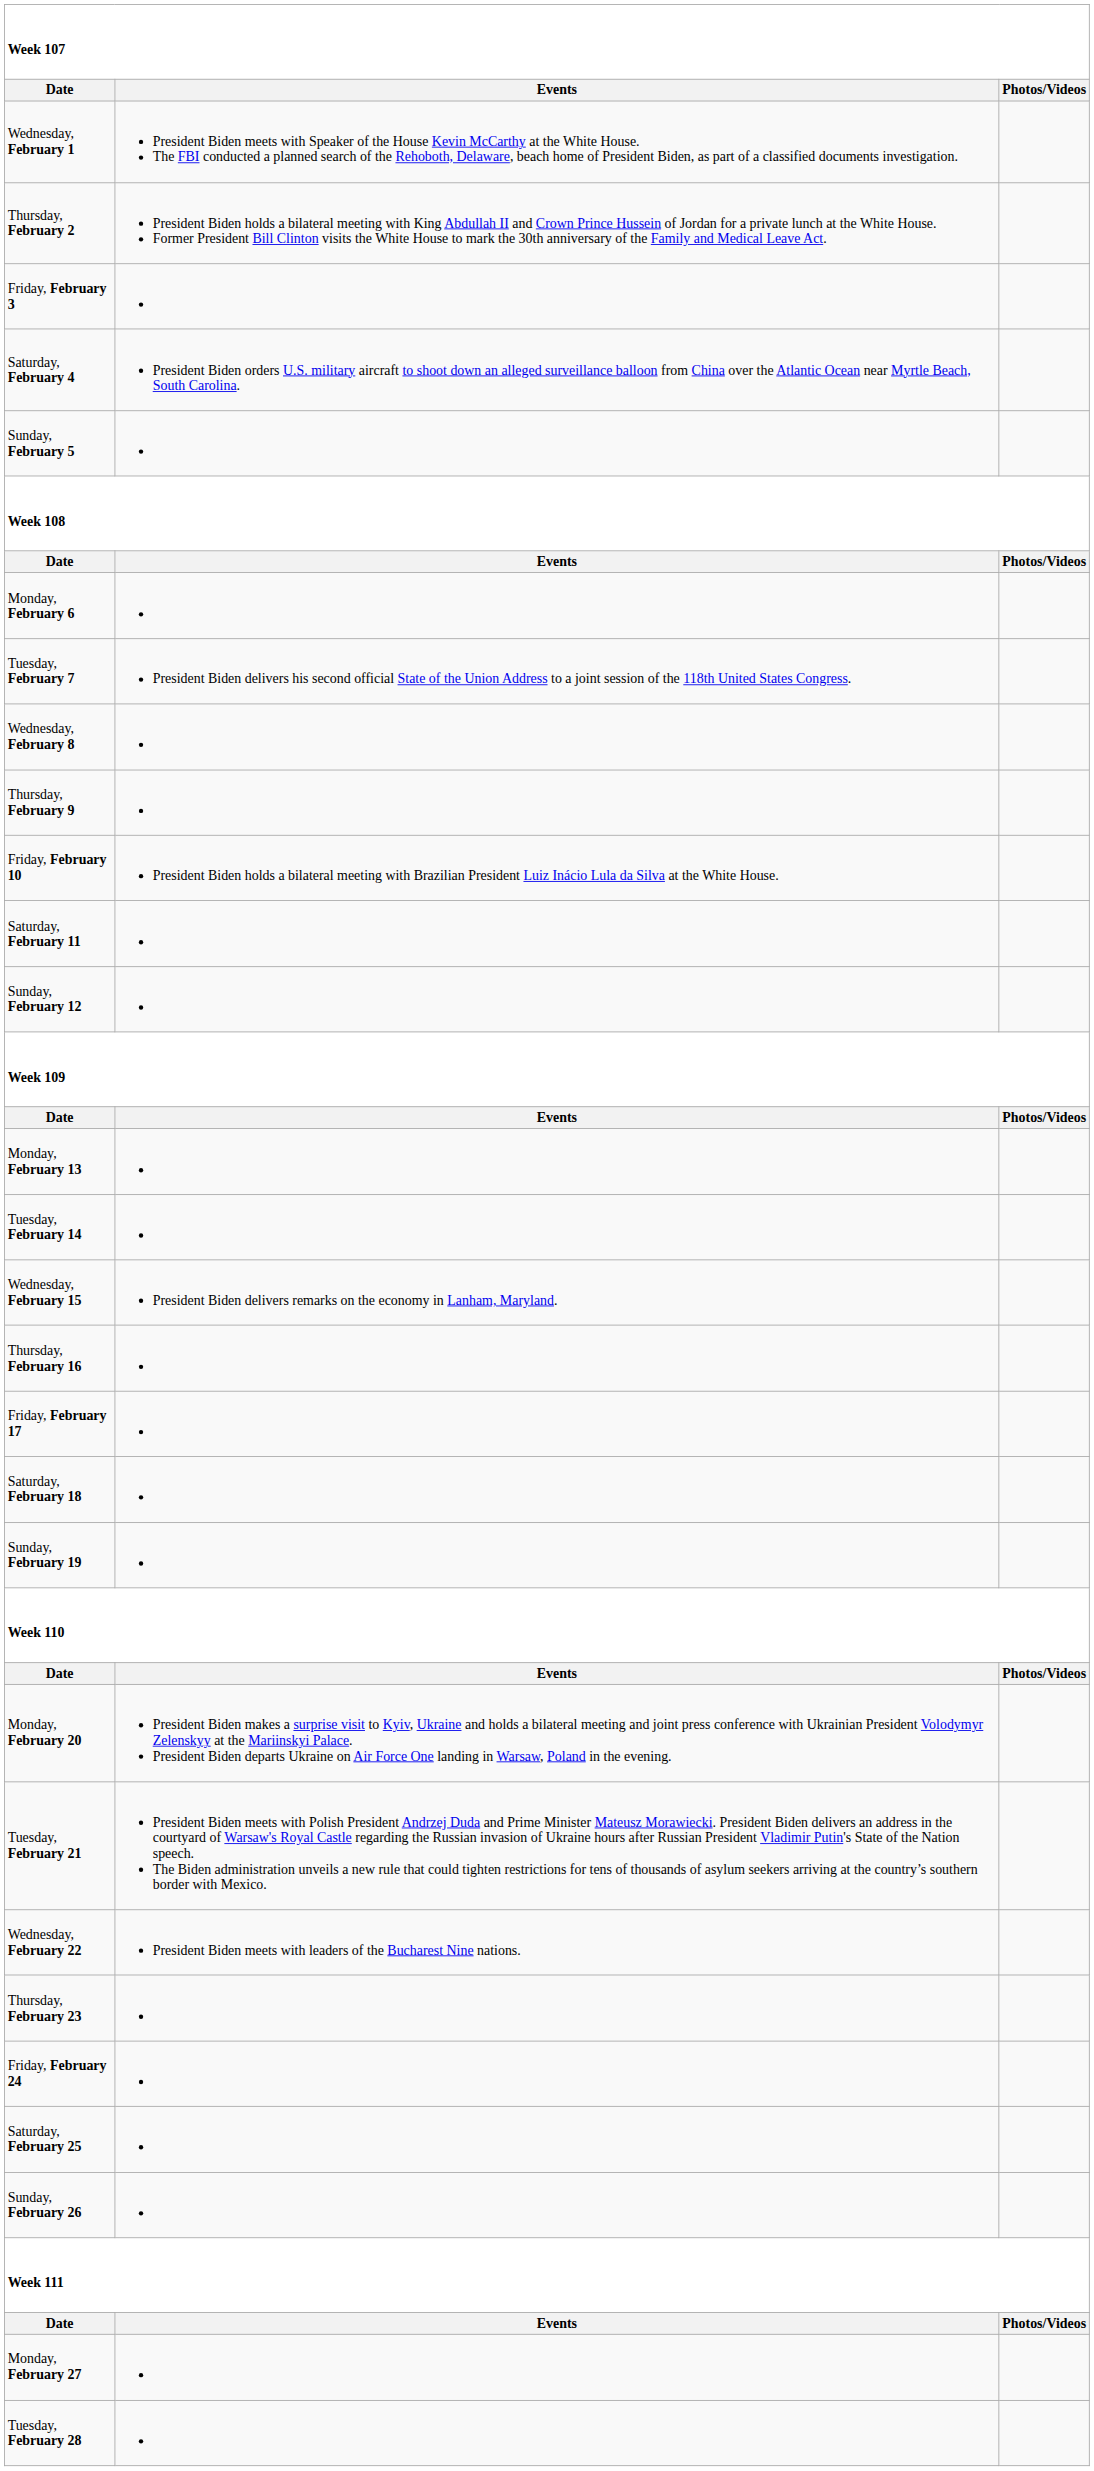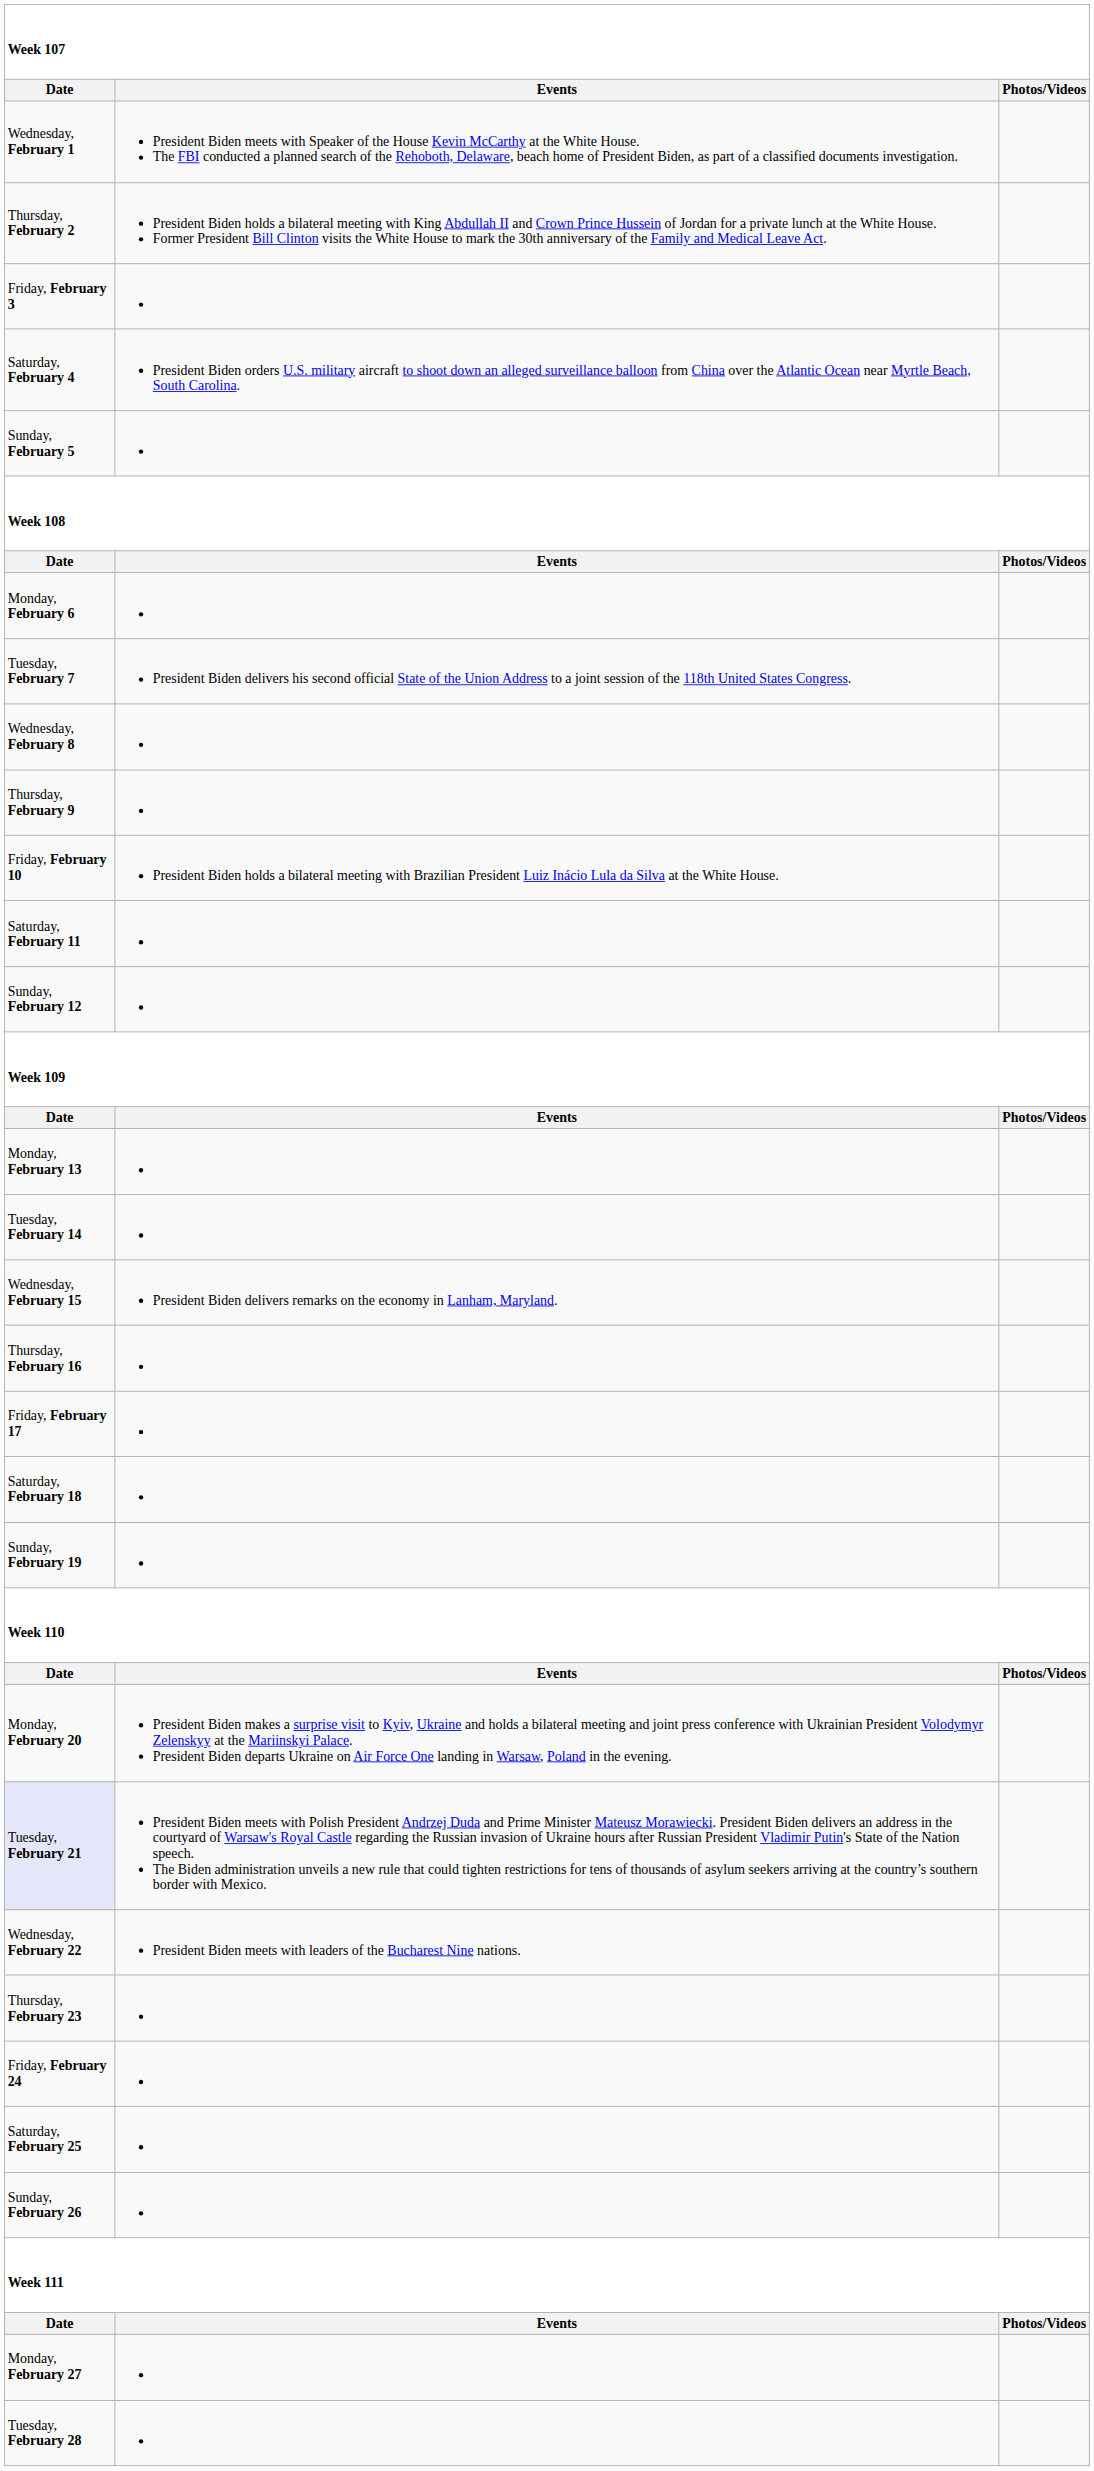(45, 1845) no background -> (45, 1845) lavender background
